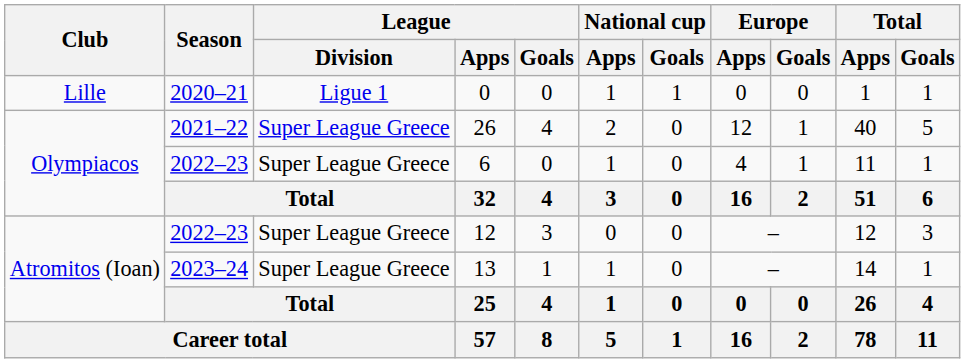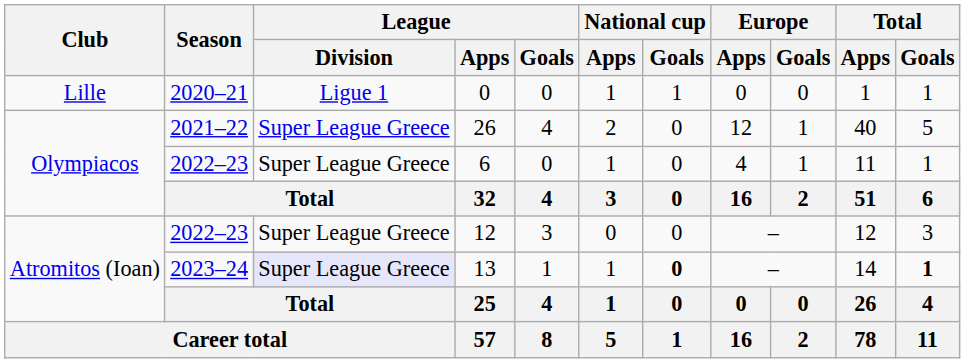(354, 269) no background -> (354, 269) lavender background
(677, 269) normal -> (677, 269) bold
(927, 269) normal -> (927, 269) bold
